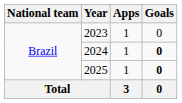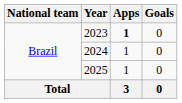(126, 32) normal -> (126, 32) bold
(159, 51) bold -> (159, 51) normal
(159, 70) bold -> (159, 70) normal
